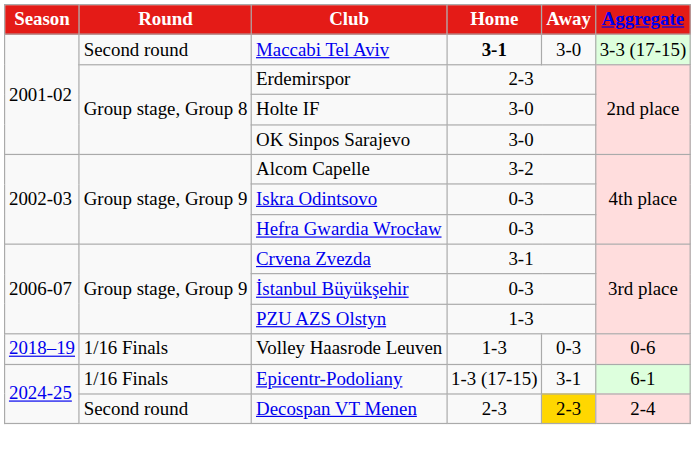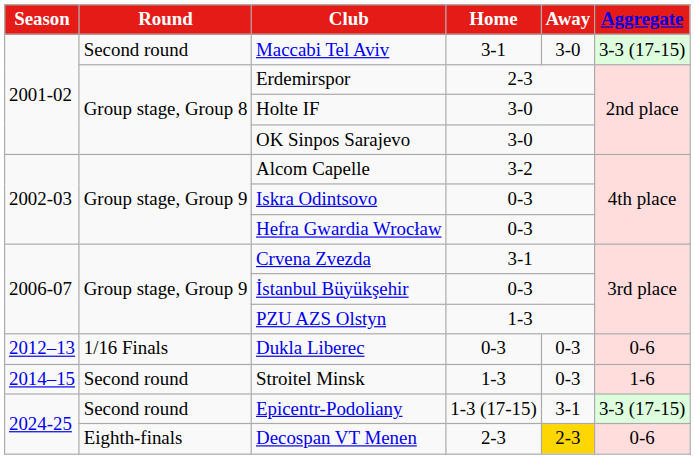(494, 49) bold -> (493, 49) normal
+ row: (310, 348)
+ row: (310, 378)
- row: (349, 348)
(126, 378) 1/16 Finals -> (136, 408) Second round
(643, 378) 6-1 -> (642, 408) 3-3 (17-15)
(136, 408) Second round -> (133, 438) Eighth-finals
(643, 408) 2-4 -> (642, 438) 0-6
